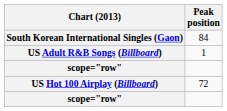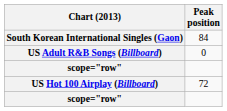(204, 53) 1 -> (204, 53) 0
